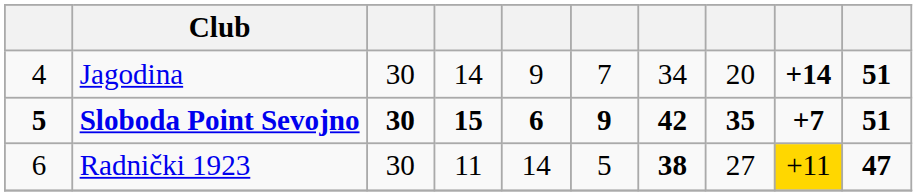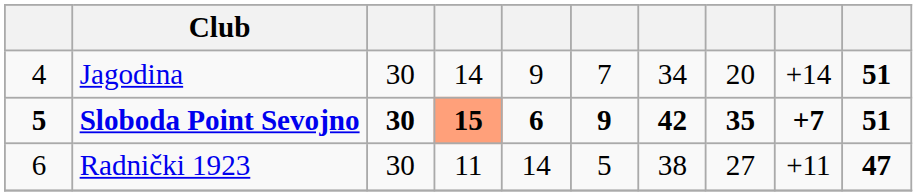(808, 73) bold -> (808, 73) normal
(468, 119) no background -> (468, 119) lightsalmon background
(672, 166) bold -> (672, 166) normal
(808, 166) gold background -> (808, 166) no background
